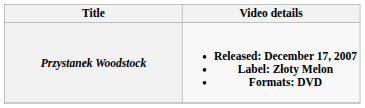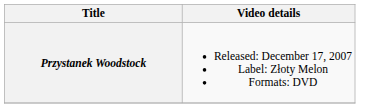(271, 69) bold -> (269, 69) normal
